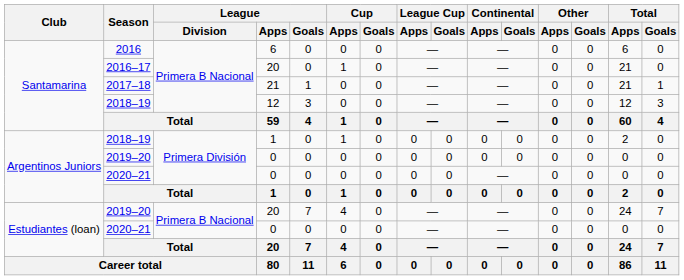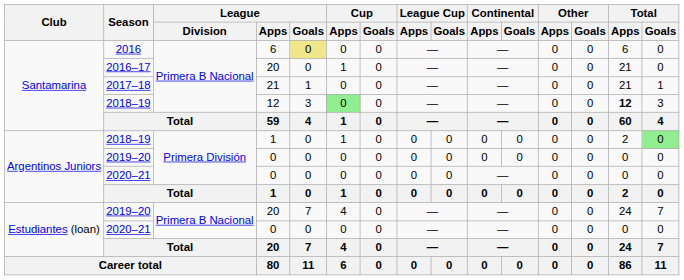(308, 49) no background -> (308, 49) khaki background
(344, 103) no background -> (344, 103) lightgreen background
(625, 103) normal -> (625, 103) bold
(661, 139) no background -> (661, 139) lightgreen background
